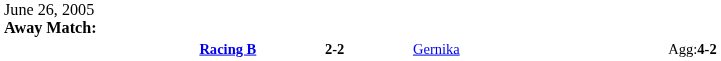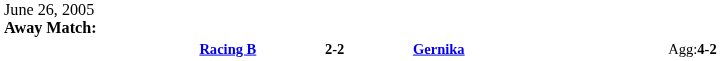(436, 49) normal -> (439, 49) bold
